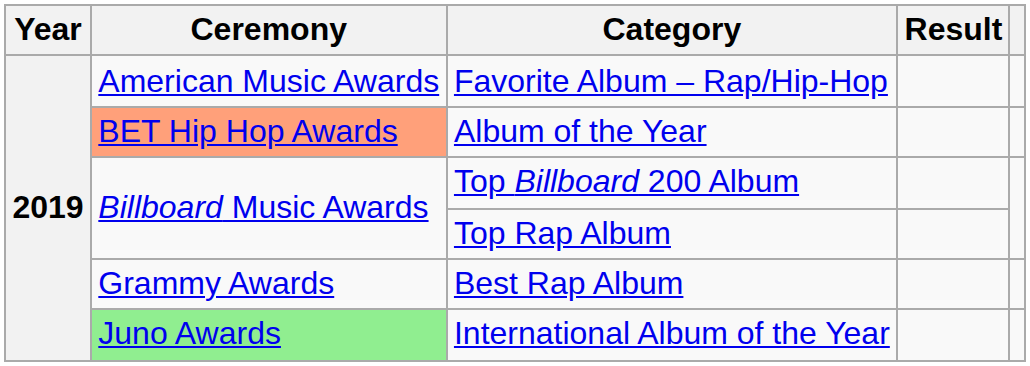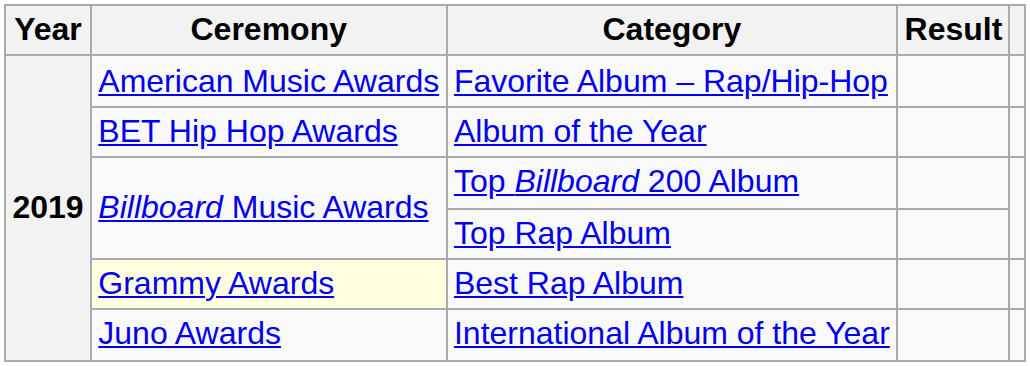(248, 131) lightsalmon background -> (248, 131) no background
(216, 283) no background -> (216, 283) lightyellow background
(190, 334) lightgreen background -> (190, 334) no background
